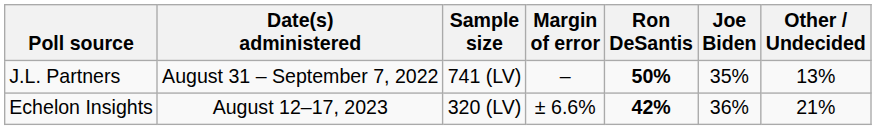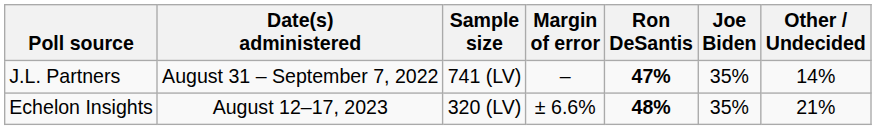(651, 76) 50% -> (651, 76) 47%
(816, 76) 13% -> (816, 76) 14%
(651, 108) 42% -> (651, 108) 48%
(729, 108) 36% -> (729, 108) 35%
